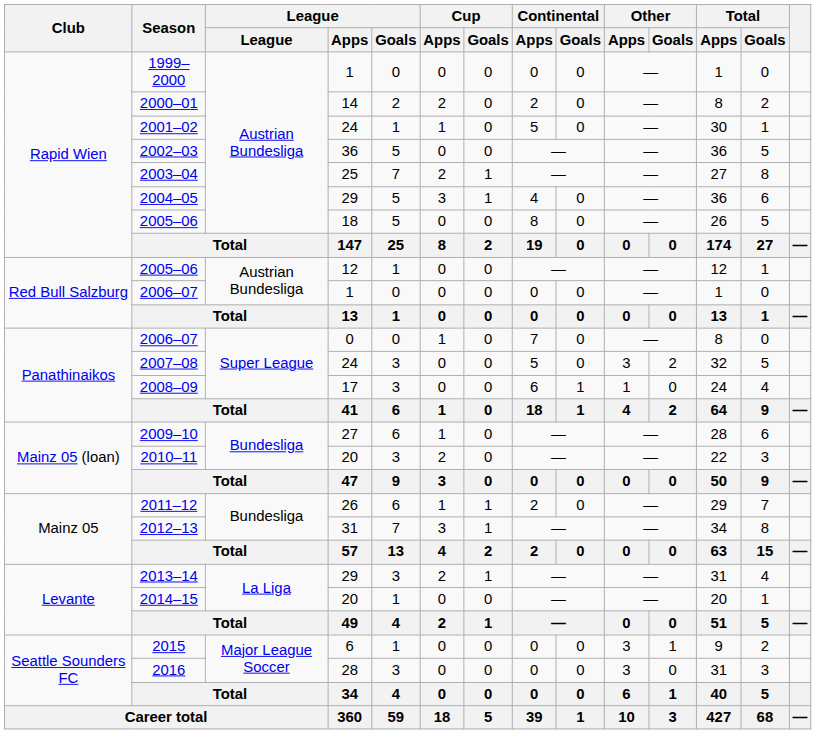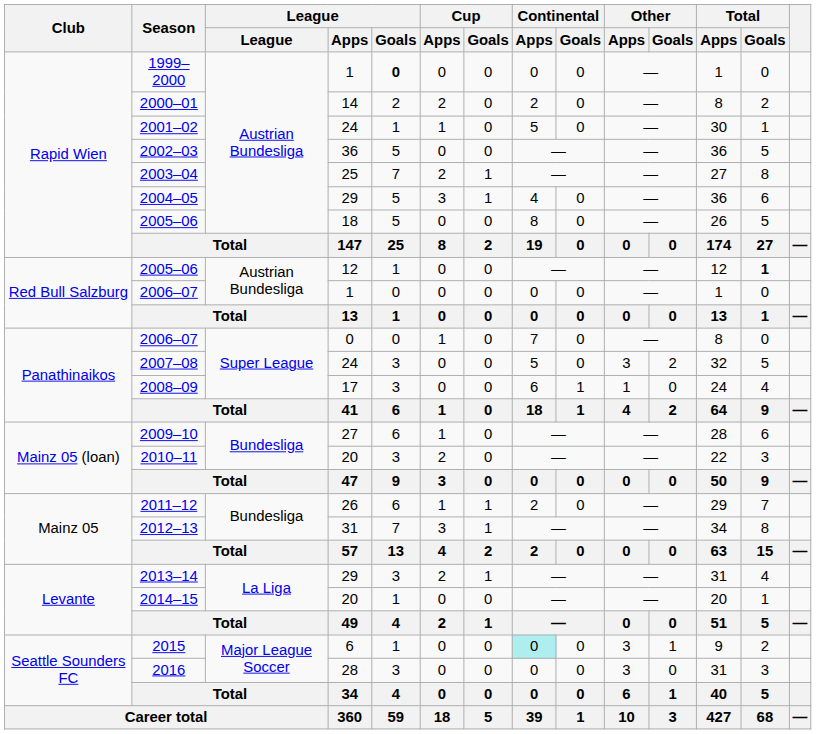(396, 71) normal -> (396, 71) bold
(765, 269) normal -> (765, 269) bold
(534, 646) no background -> (534, 646) paleturquoise background
